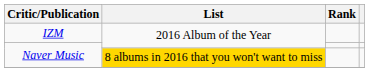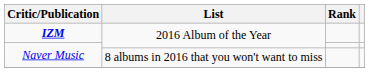(53, 33) normal -> (53, 33) bold
(214, 57) gold background -> (214, 57) no background
